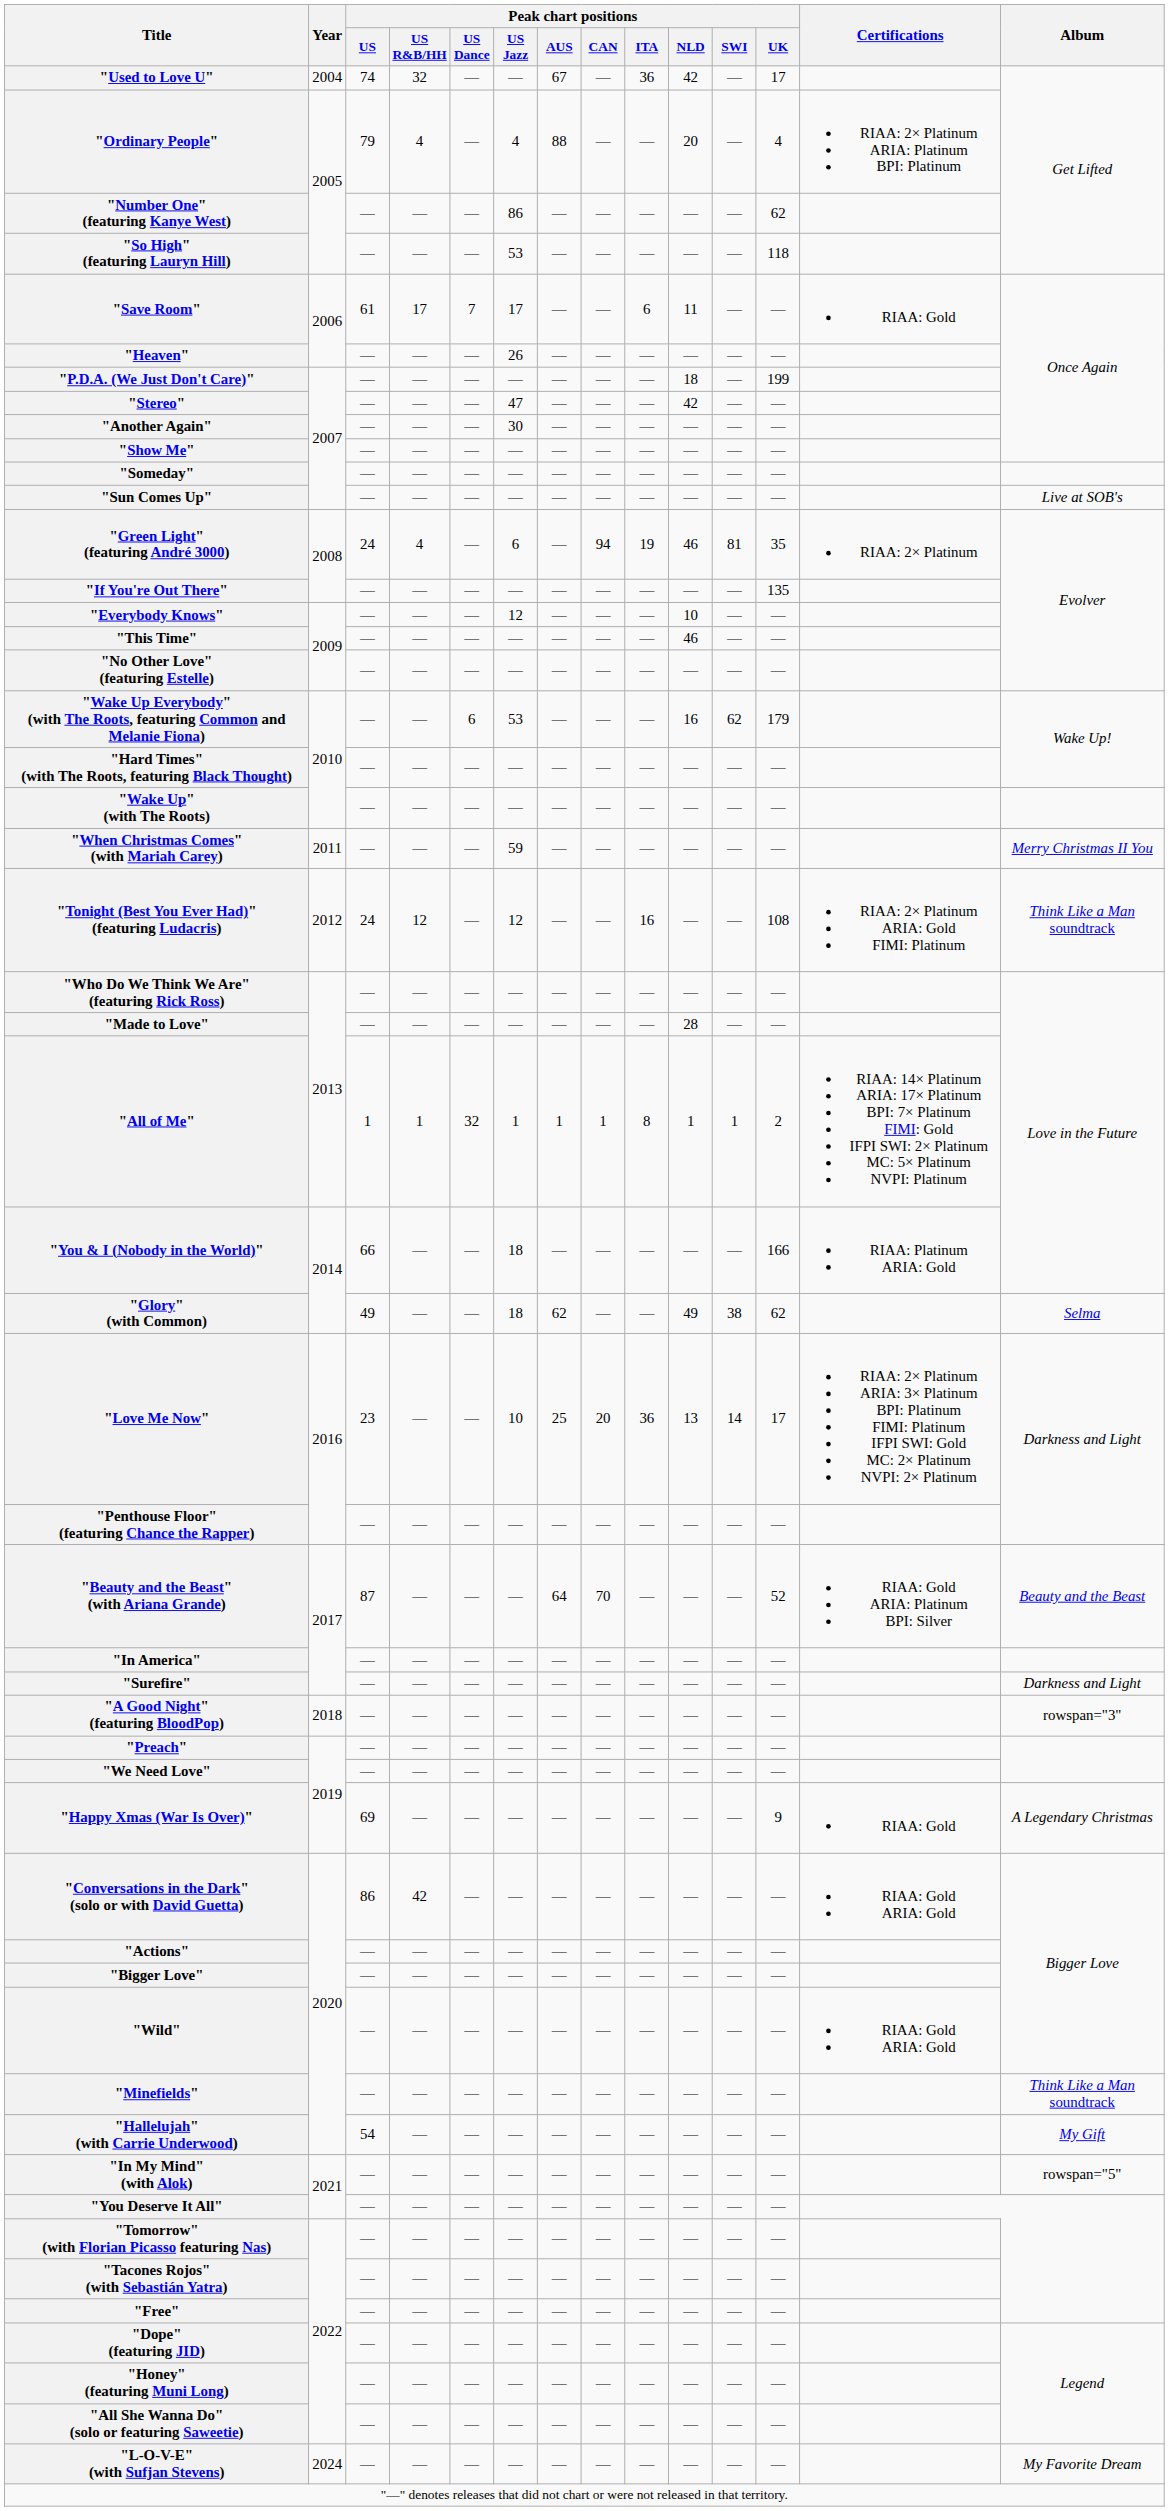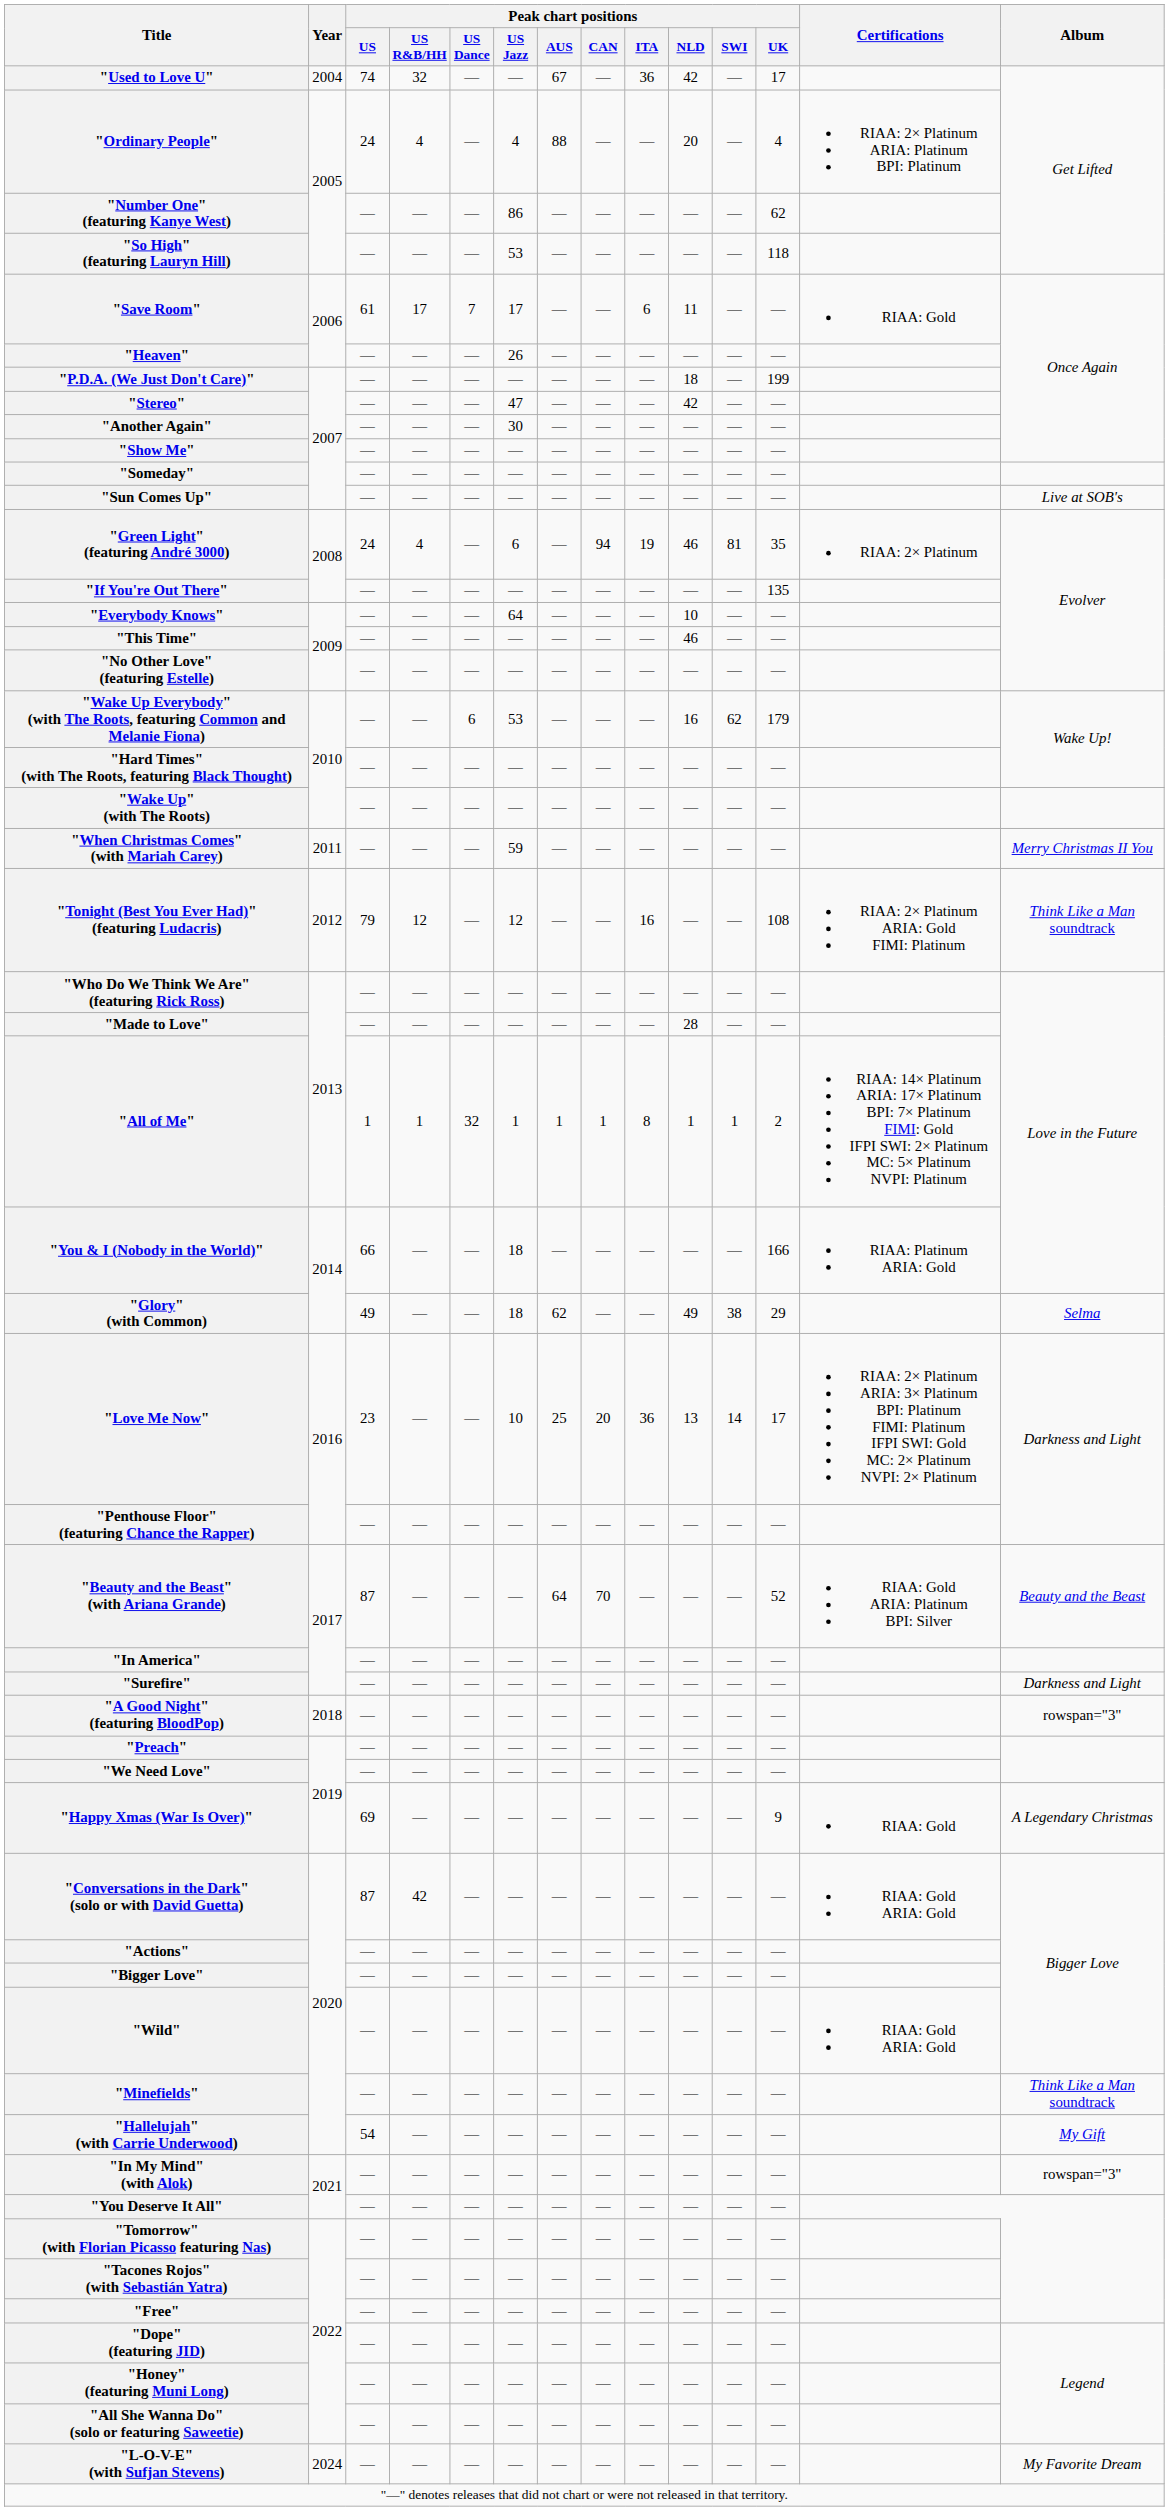(367, 141) 79 -> (367, 141) 24
(516, 614) 12 -> (516, 614) 64
(367, 920) 24 -> (367, 920) 79
(778, 1313) 62 -> (778, 1313) 29
(367, 1896) 86 -> (367, 1896) 87
(1082, 2174) rowspan="5" -> (1082, 2174) rowspan="3"
